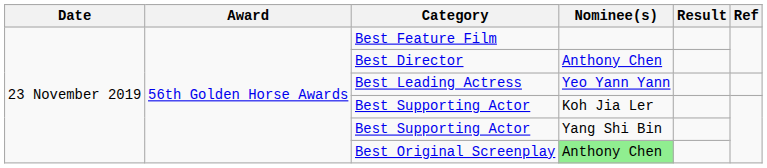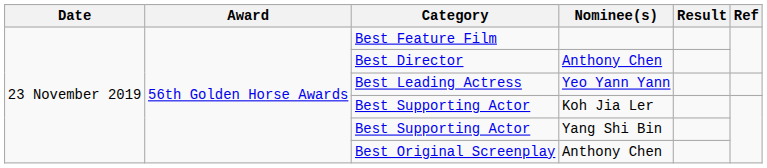(612, 152) lightgreen background -> (612, 152) no background
